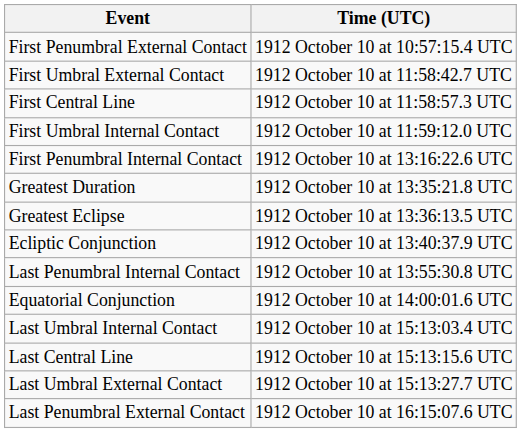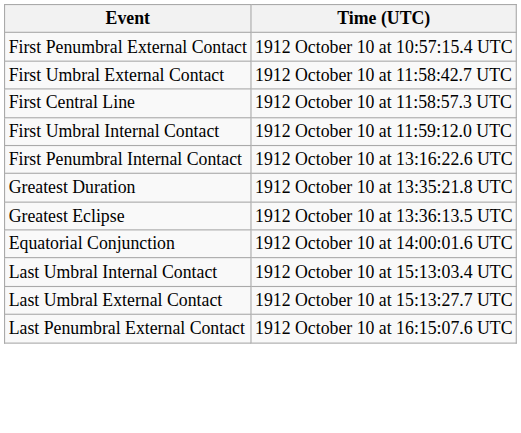- row: (82, 243)
- row: (124, 272)
- row: (71, 356)
